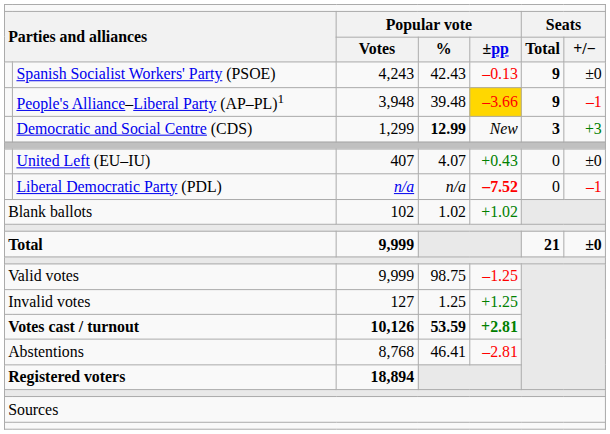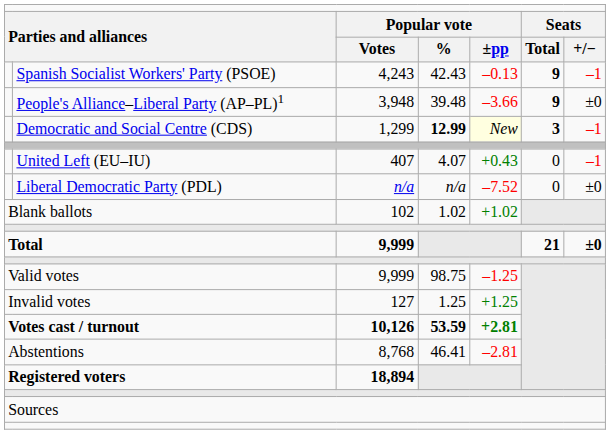(593, 74) ±0 -> (594, 74) –1
(500, 101) gold background -> (500, 101) no background
(594, 101) –1 -> (593, 101) ±0
(504, 129) no background -> (504, 129) lightyellow background
(593, 129) +3 -> (594, 129) –1
(593, 161) ±0 -> (594, 161) –1
(500, 186) bold -> (500, 186) normal
(594, 186) –1 -> (593, 186) ±0
